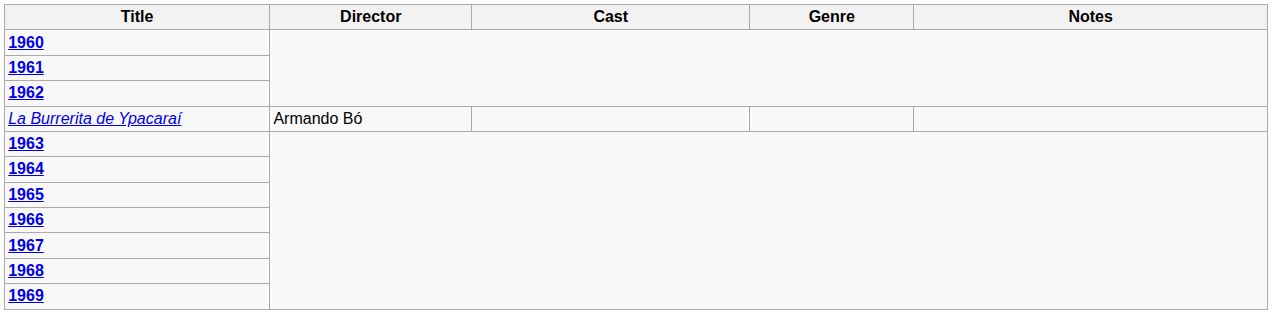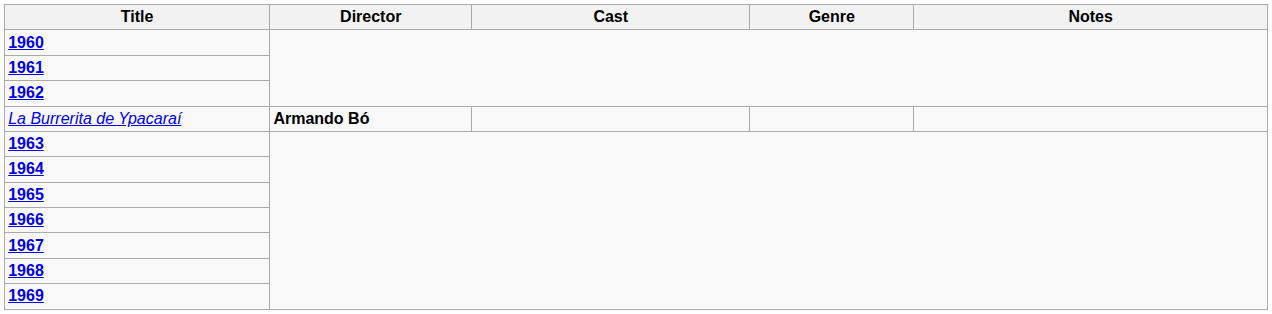(318, 118) normal -> (321, 118) bold
